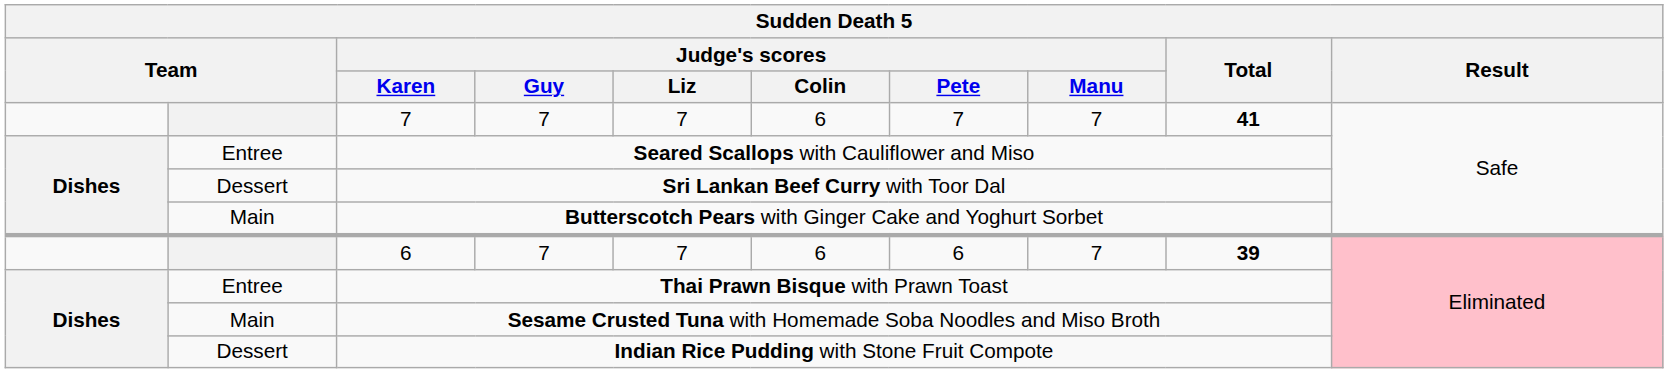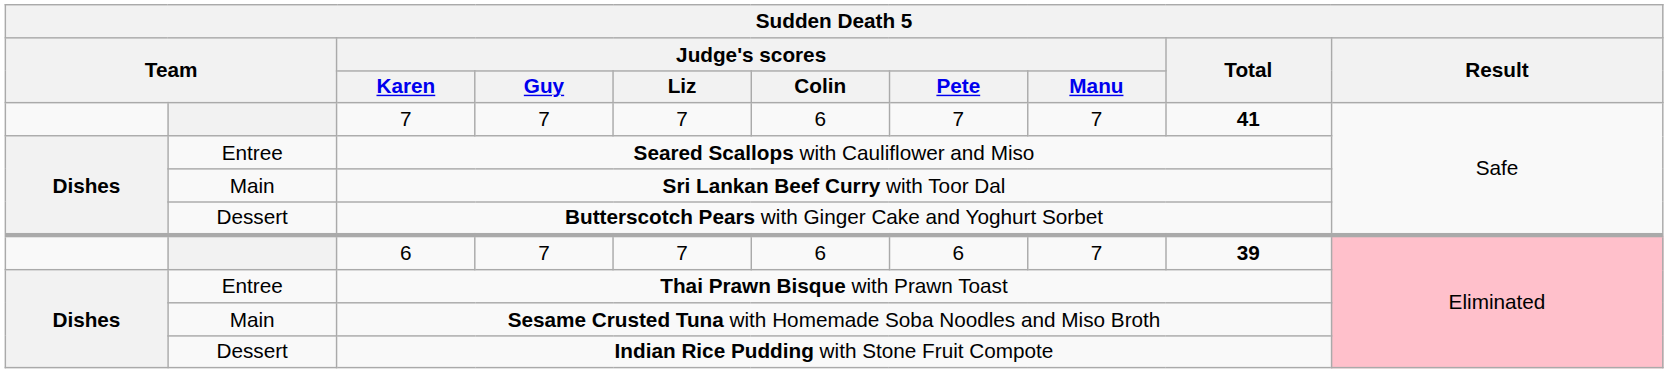(252, 185) Dessert -> (252, 185) Main
(252, 218) Main -> (252, 218) Dessert
